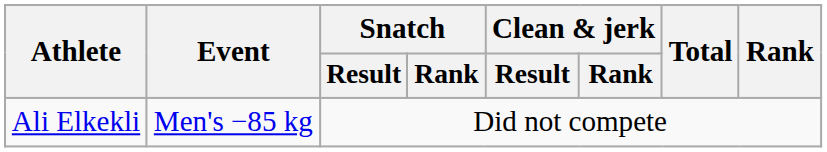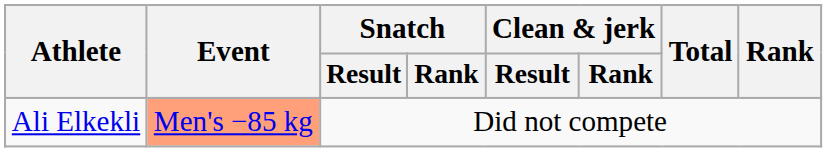(233, 122) no background -> (233, 122) lightsalmon background
